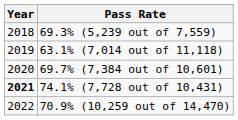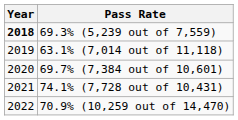(21, 32) normal -> (21, 32) bold
(21, 87) bold -> (21, 87) normal
